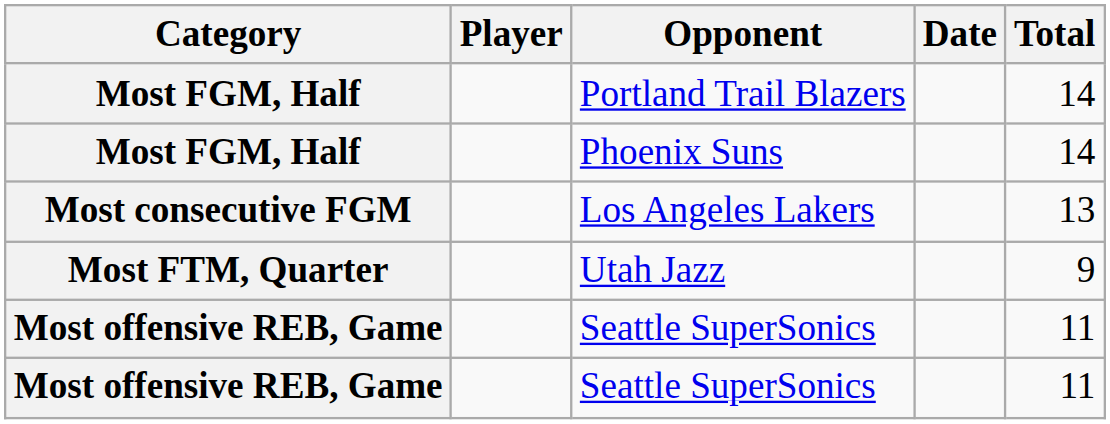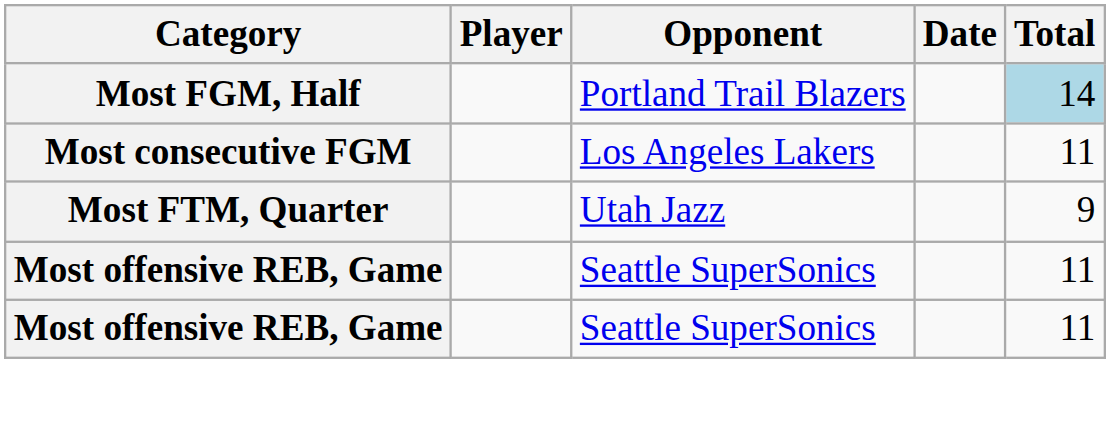(1077, 92) no background -> (1077, 92) lightblue background
- row: (228, 151)
(1077, 210) 13 -> (1077, 151) 11
